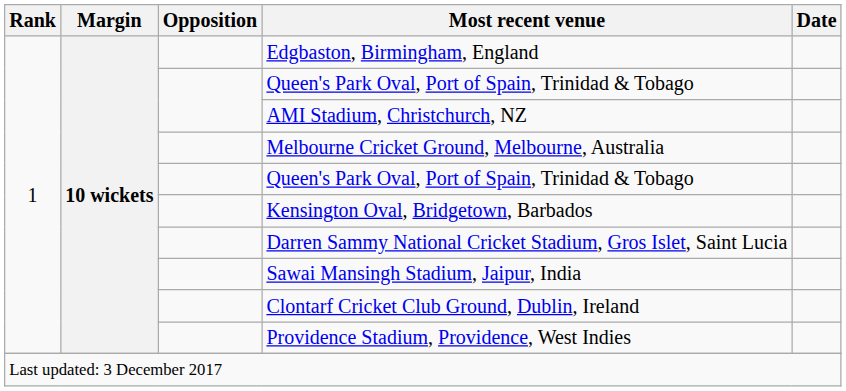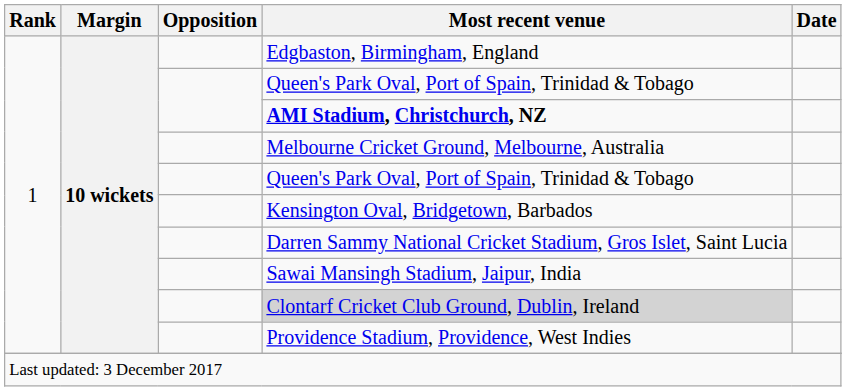(397, 115) normal -> (407, 115) bold
(453, 305) no background -> (453, 305) lightgrey background
